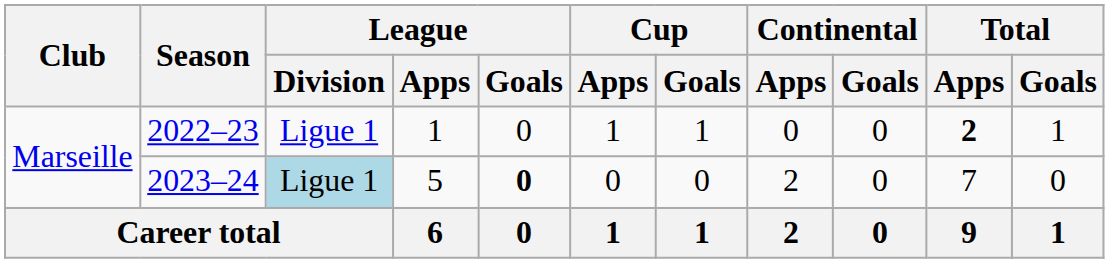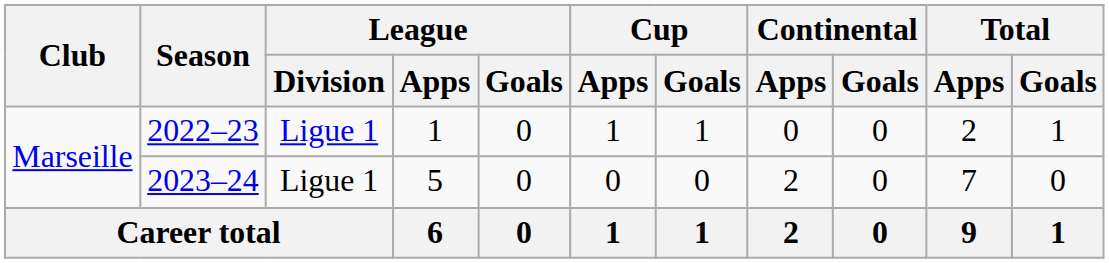(969, 130) bold -> (969, 130) normal
(329, 181) lightblue background -> (329, 181) no background
(524, 181) bold -> (524, 181) normal
